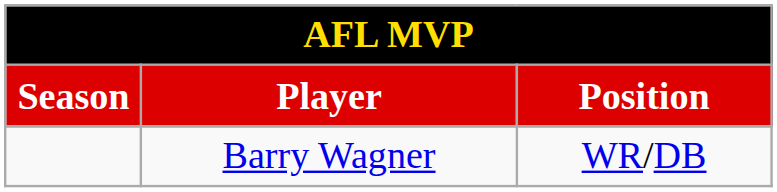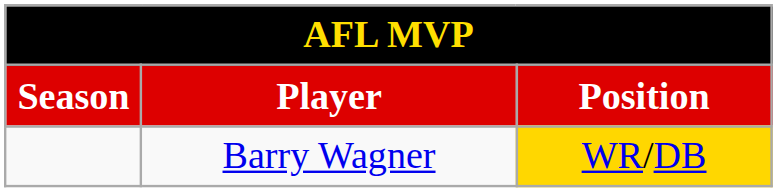(644, 155) no background -> (644, 155) gold background
